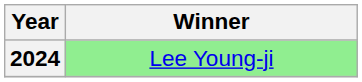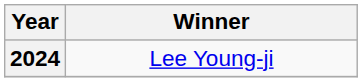(211, 58) lightgreen background -> (211, 58) no background
